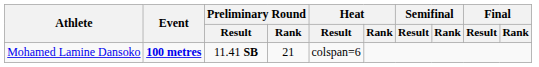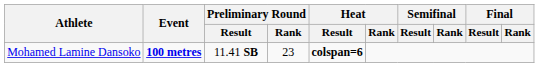(288, 53) 21 -> (288, 53) 23
(336, 53) normal -> (337, 53) bold
